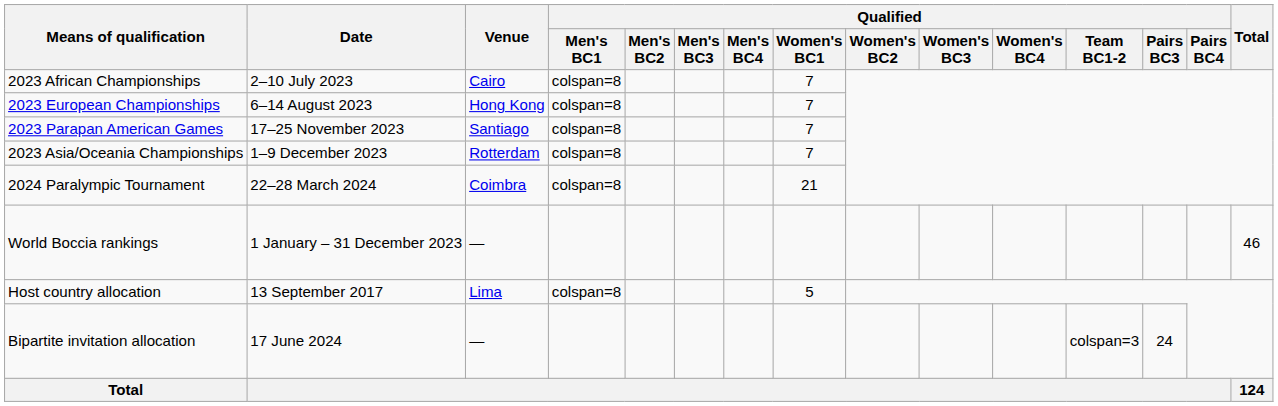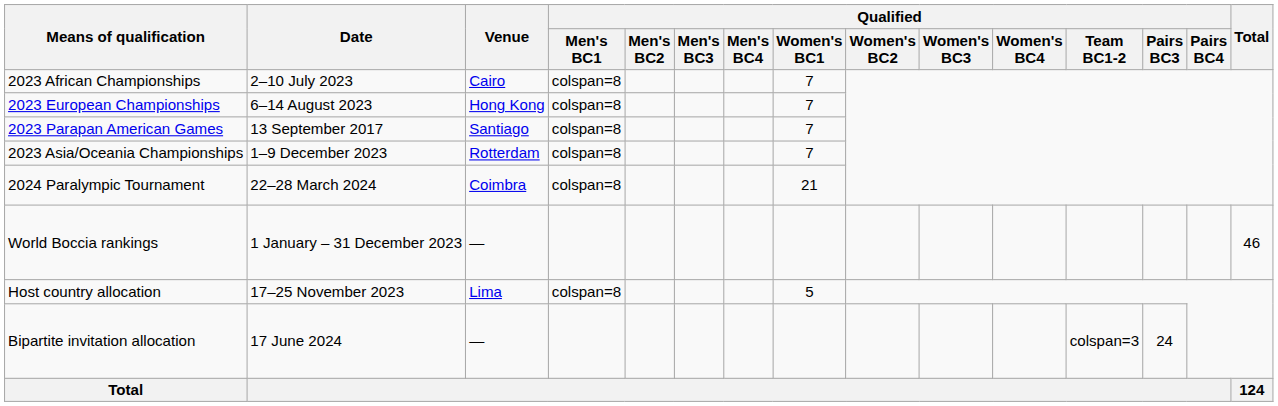(327, 129) 17–25 November 2023 -> (317, 129) 13 September 2017
(317, 292) 13 September 2017 -> (327, 292) 17–25 November 2023
